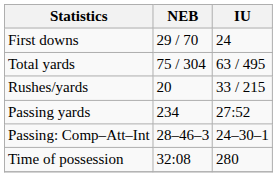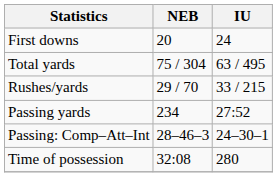(177, 40) 29 / 70 -> (164, 40) 20
(164, 88) 20 -> (177, 88) 29 / 70
